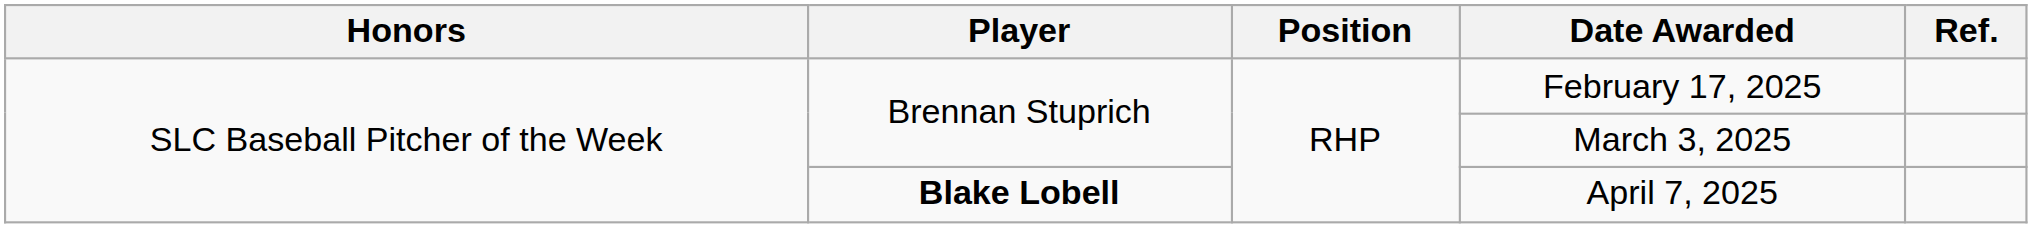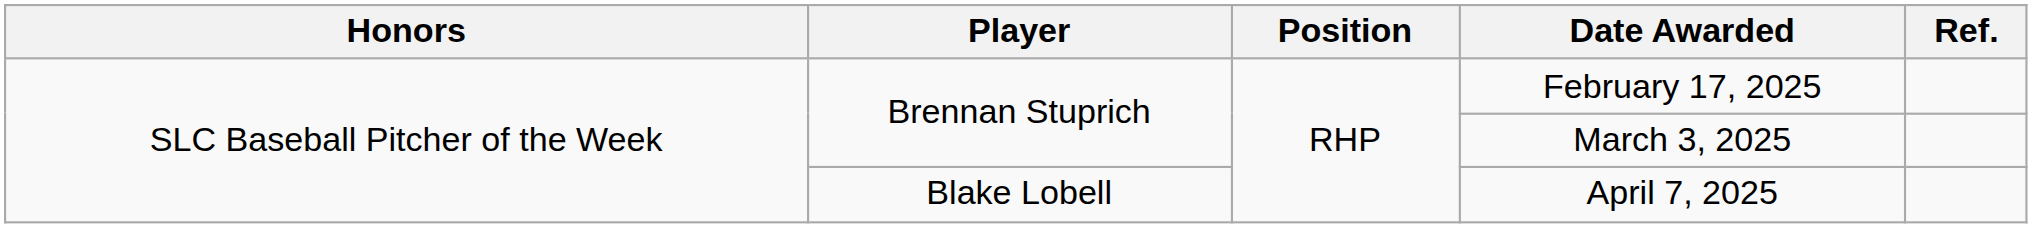(1019, 193) bold -> (1019, 193) normal
